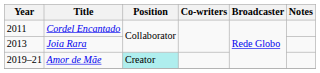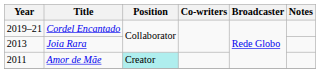(17, 28) 2011 -> (24, 28) 2019–21
(24, 60) 2019–21 -> (17, 60) 2011
